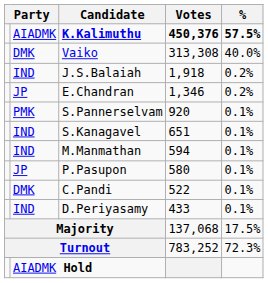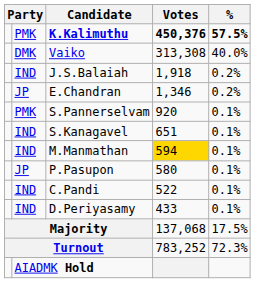(35, 34) AIADMK -> (25, 34) PMK
(179, 151) no background -> (166, 151) gold background
(24, 190) DMK -> (25, 190) IND
